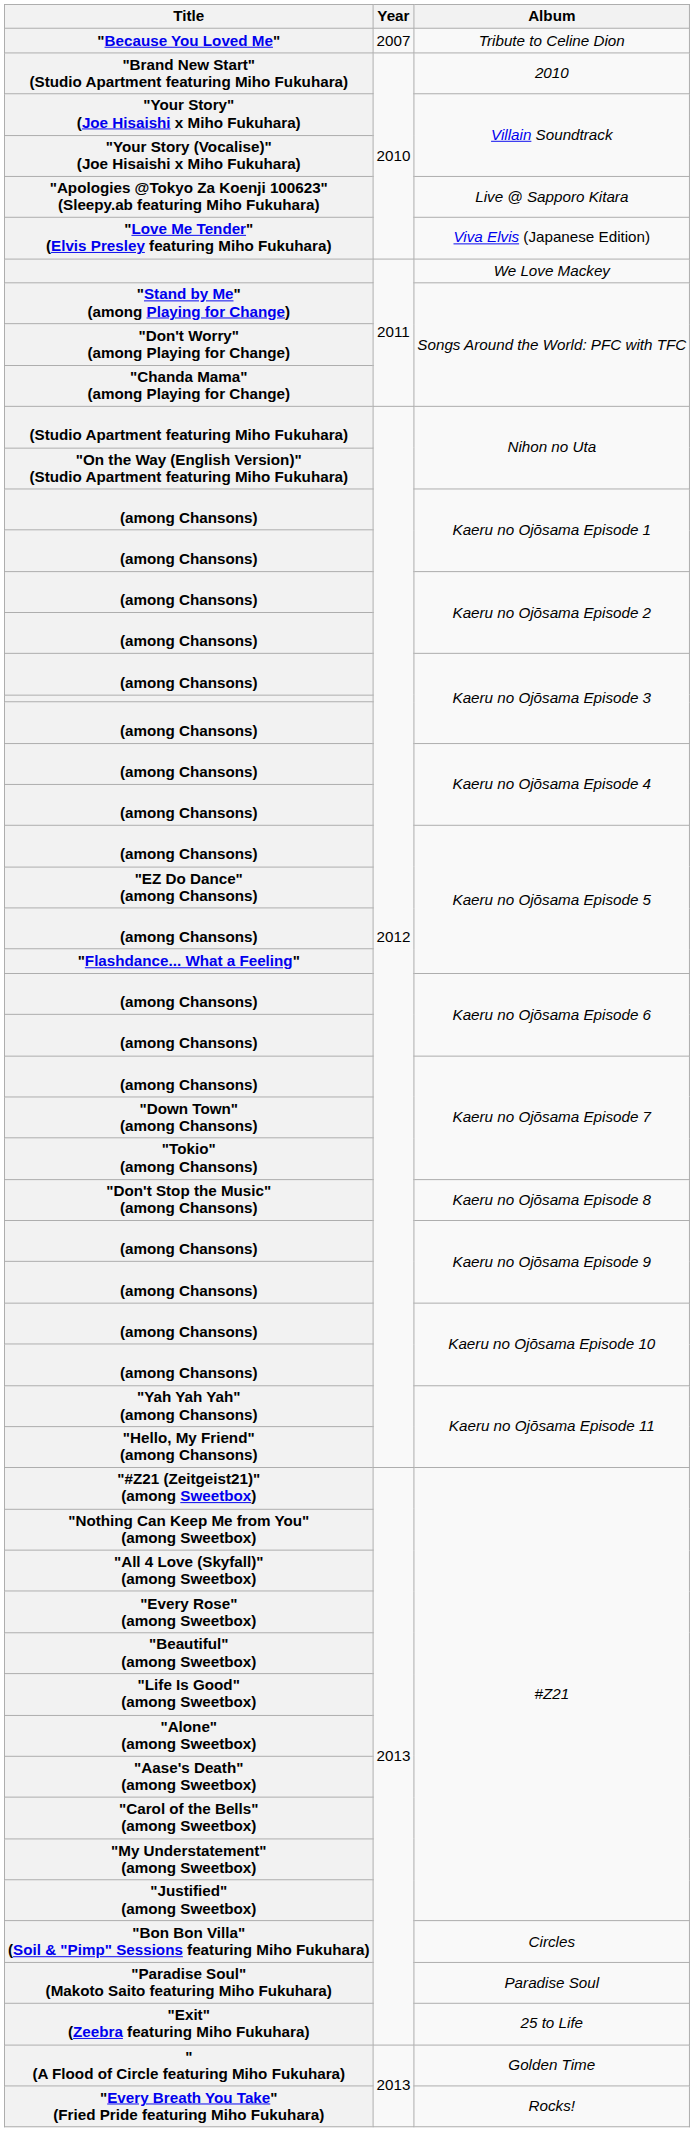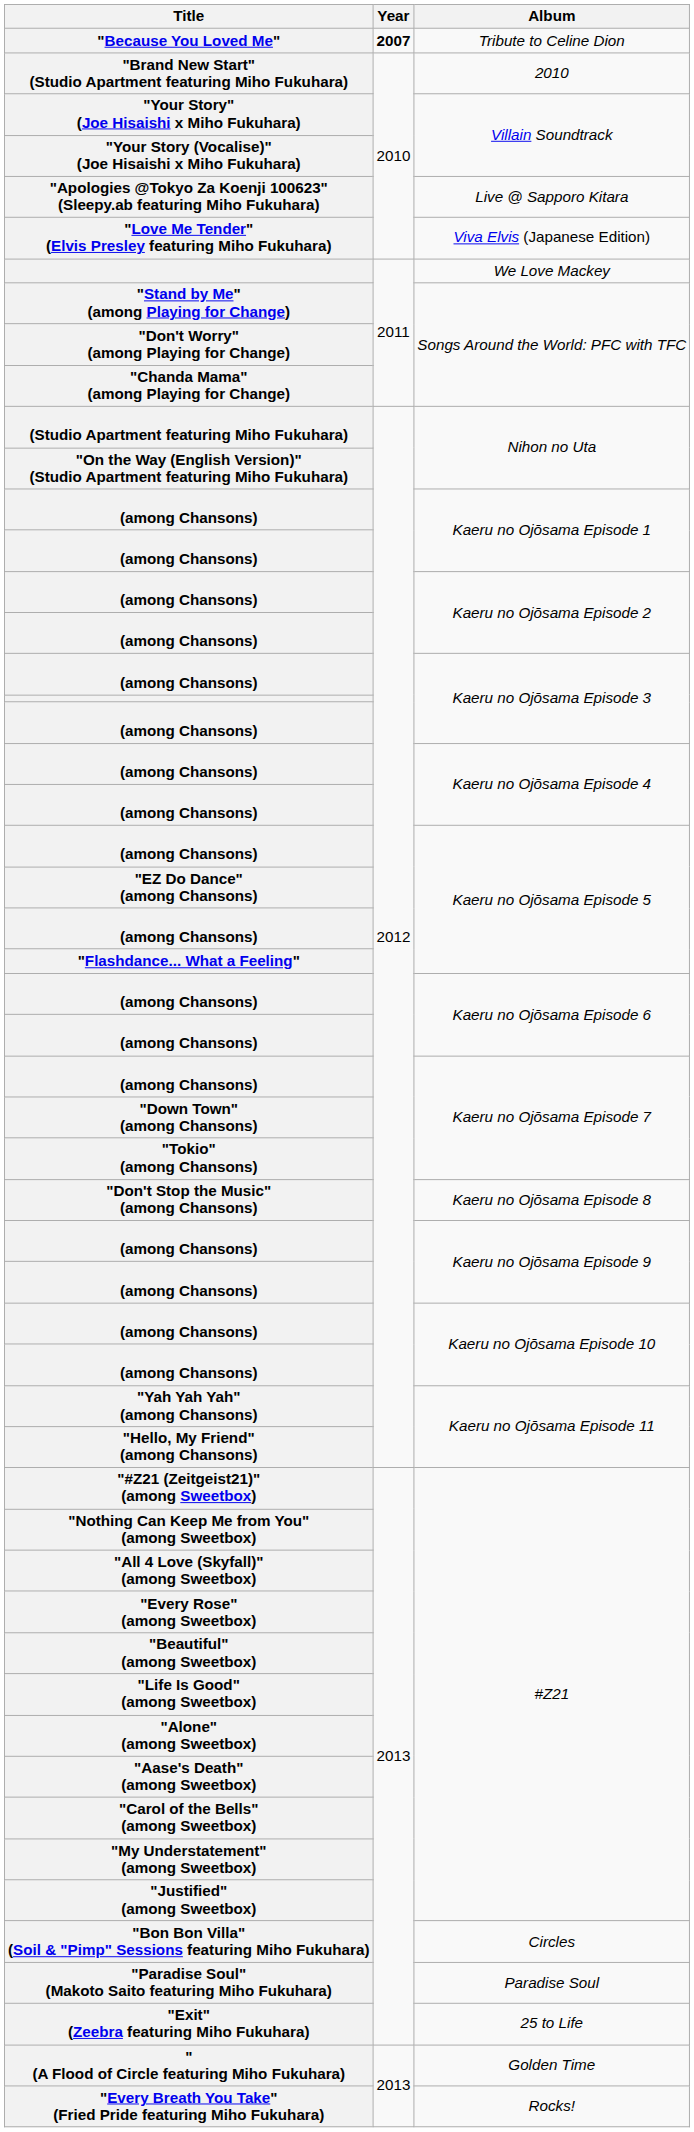(393, 40) normal -> (393, 40) bold
